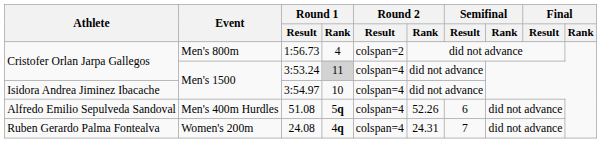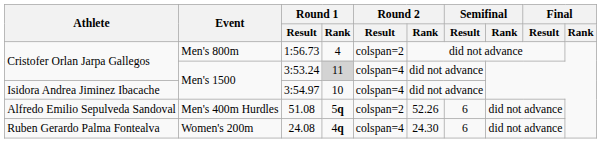(380, 109) colspan=4 -> (380, 109) colspan=2
(425, 128) 24.31 -> (425, 128) 24.30
(465, 128) 7 -> (465, 128) 6
